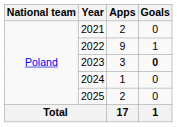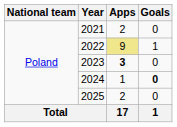(122, 46) no background -> (122, 46) khaki background
(122, 63) normal -> (122, 63) bold
(155, 63) bold -> (155, 63) normal
(155, 79) normal -> (155, 79) bold
